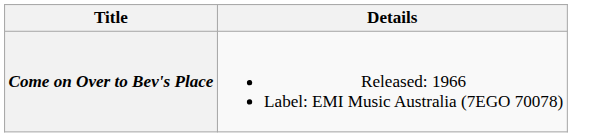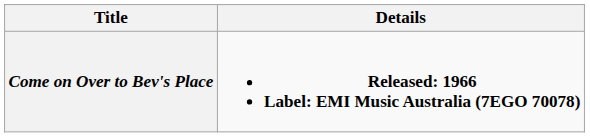(392, 91) normal -> (401, 91) bold
